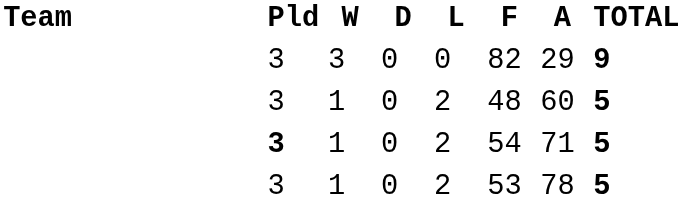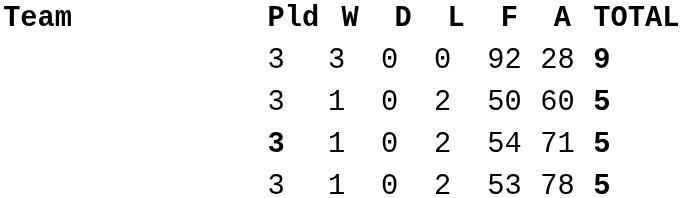(504, 60) 82 -> (504, 60) 92
(557, 60) 29 -> (557, 60) 28
(504, 102) 48 -> (504, 102) 50
